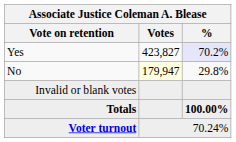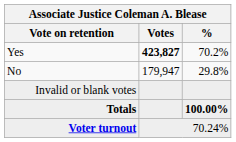(161, 52) normal -> (161, 52) bold
(213, 52) lavender background -> (213, 52) no background
(161, 71) lightyellow background -> (161, 71) no background
